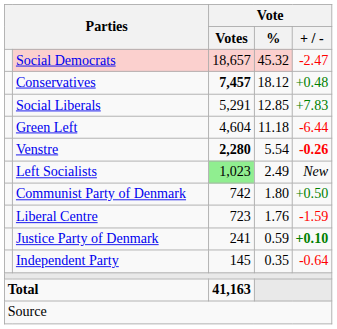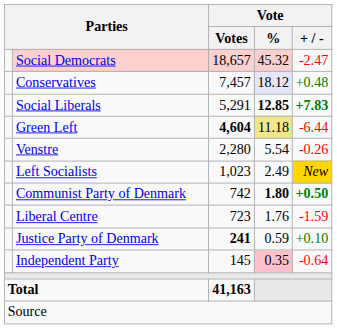(235, 82) bold -> (235, 82) normal
(273, 82) no background -> (273, 82) lavender background
(273, 104) normal -> (273, 104) bold
(312, 104) normal -> (312, 104) bold
(235, 127) normal -> (235, 127) bold
(273, 127) no background -> (273, 127) khaki background
(235, 149) bold -> (235, 149) normal
(314, 149) bold -> (314, 149) normal
(235, 171) lightgreen background -> (235, 171) no background
(316, 171) no background -> (316, 171) gold background
(277, 194) normal -> (277, 194) bold
(312, 194) normal -> (312, 194) bold
(240, 238) normal -> (240, 238) bold
(312, 238) bold -> (312, 238) normal
(277, 261) no background -> (277, 261) pink background
